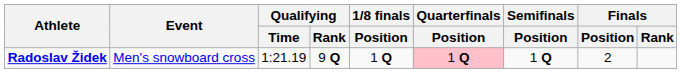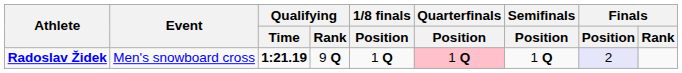(284, 58) normal -> (284, 58) bold
(608, 58) no background -> (608, 58) lavender background
